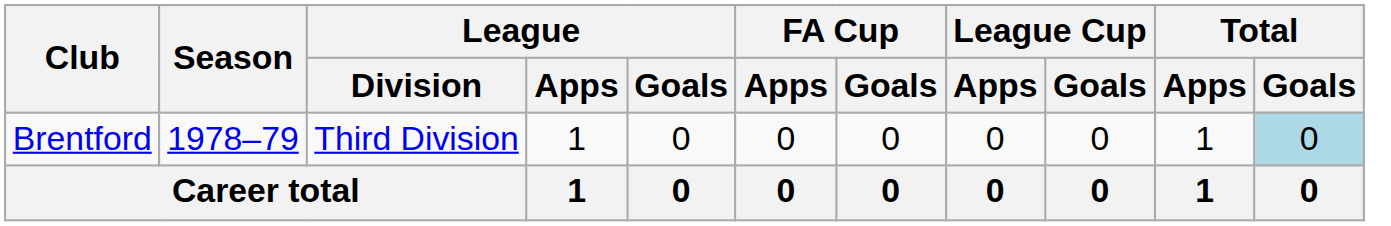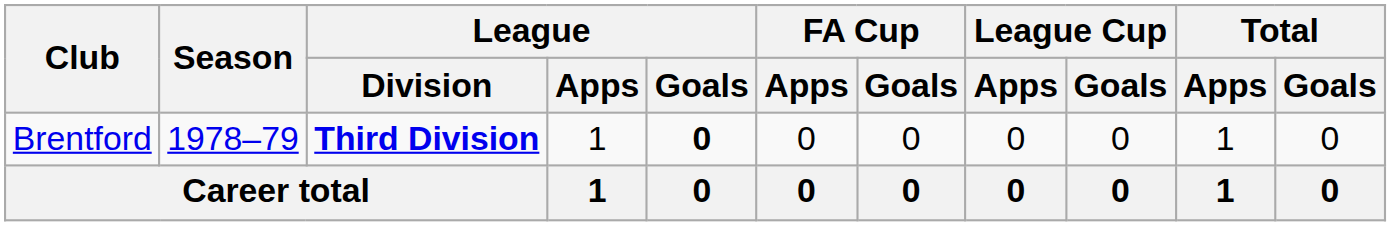(417, 138) normal -> (427, 138) bold
(681, 138) normal -> (702, 138) bold
(1309, 138) lightblue background -> (1330, 138) no background
